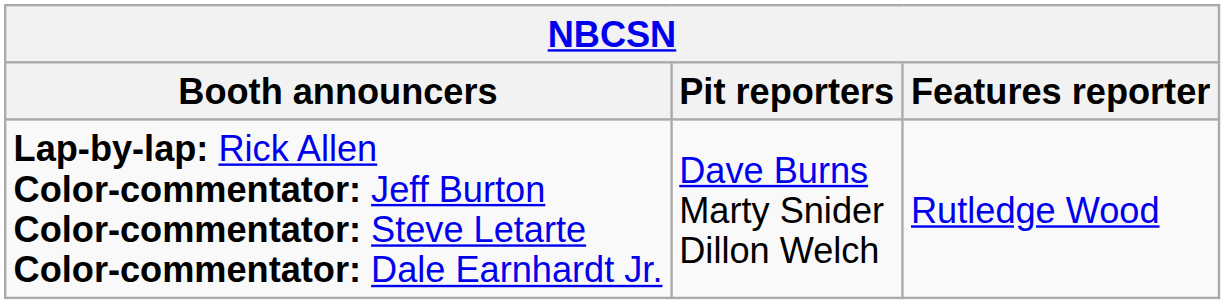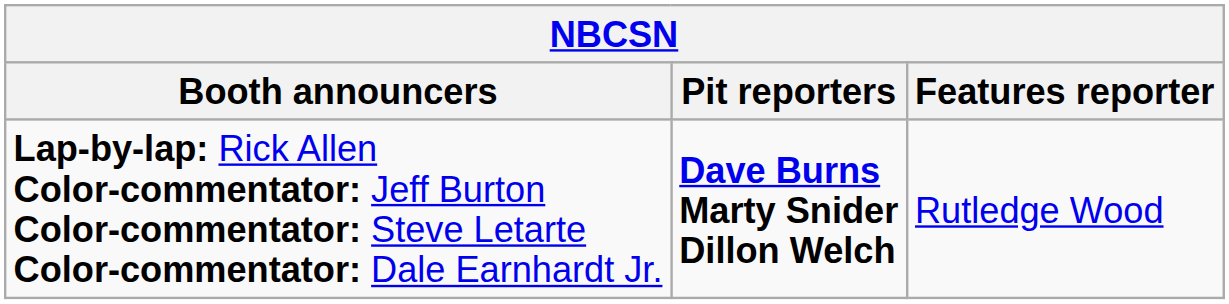(782, 209) normal -> (789, 209) bold
